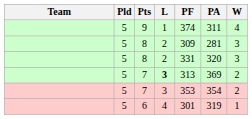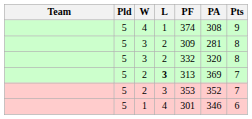columns swapped: (237, 12) <-> (144, 12)
(214, 28) 311 -> (214, 28) 308
(188, 59) 331 -> (188, 59) 332
(214, 91) 354 -> (214, 91) 352
(214, 106) 319 -> (214, 106) 346
